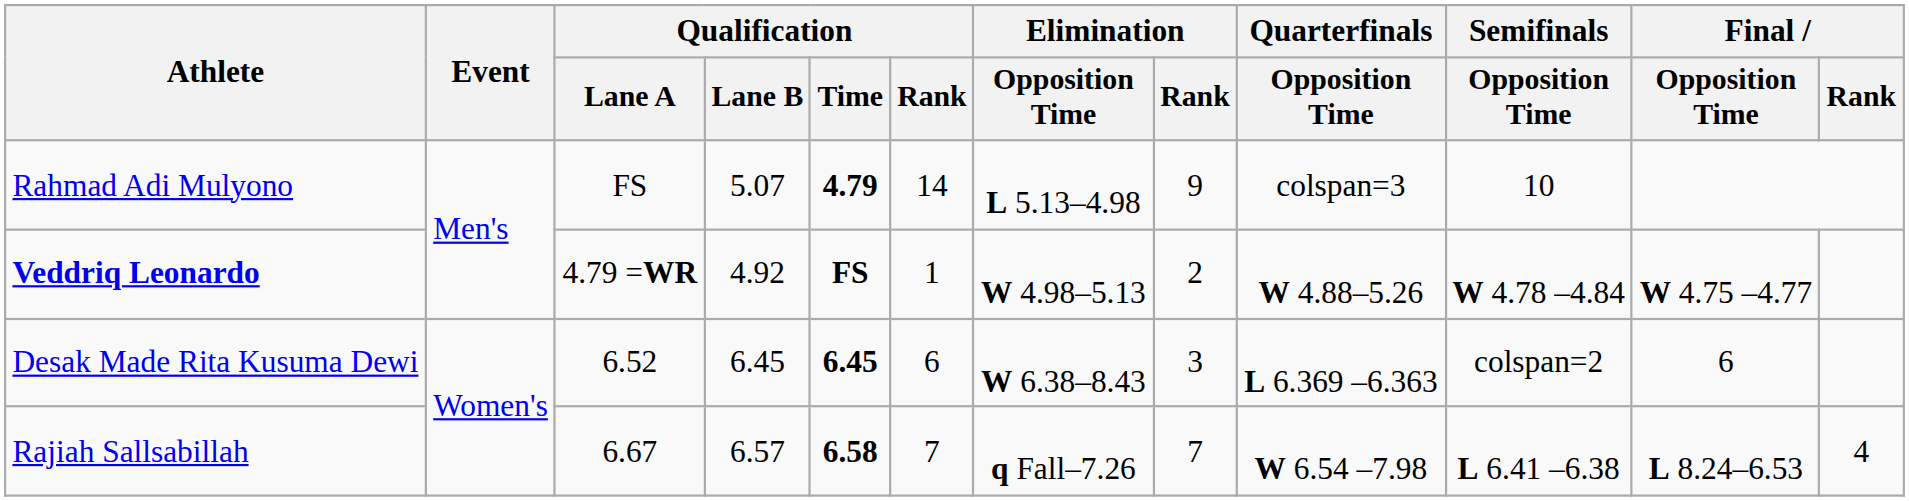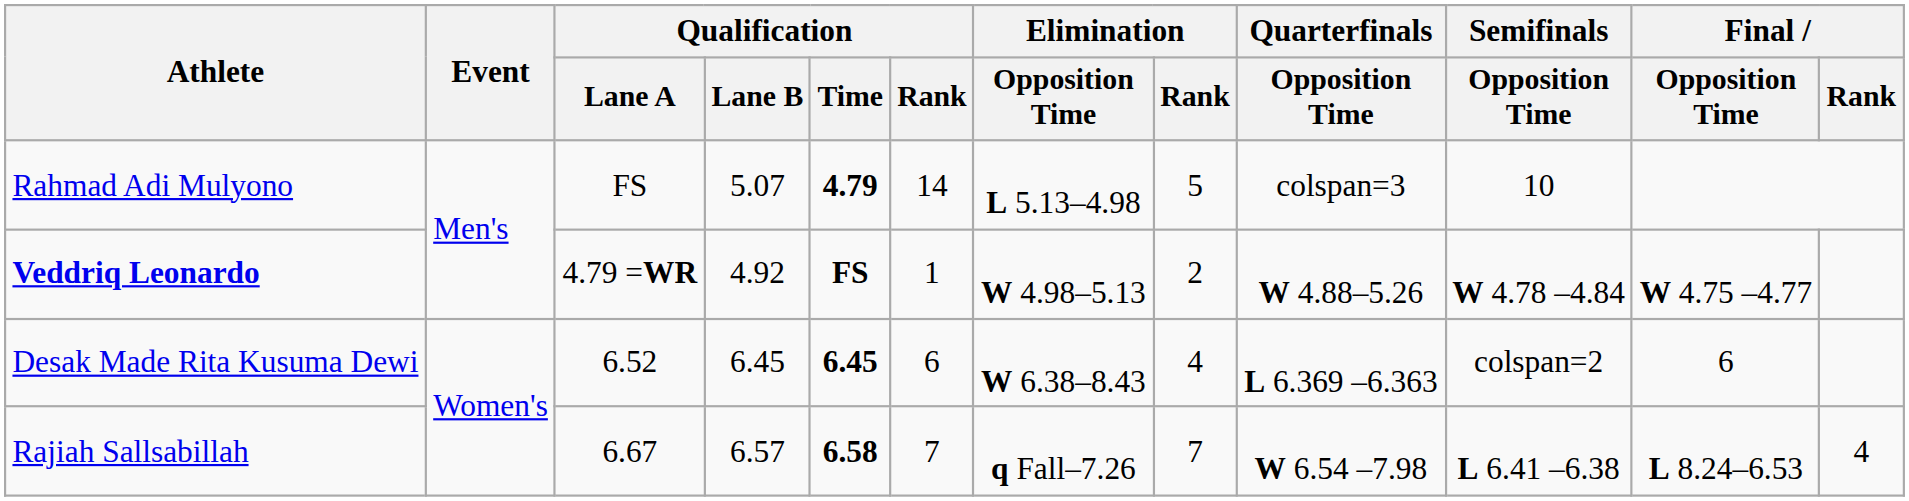(1195, 184) 9 -> (1195, 184) 5
(1195, 362) 3 -> (1195, 362) 4
